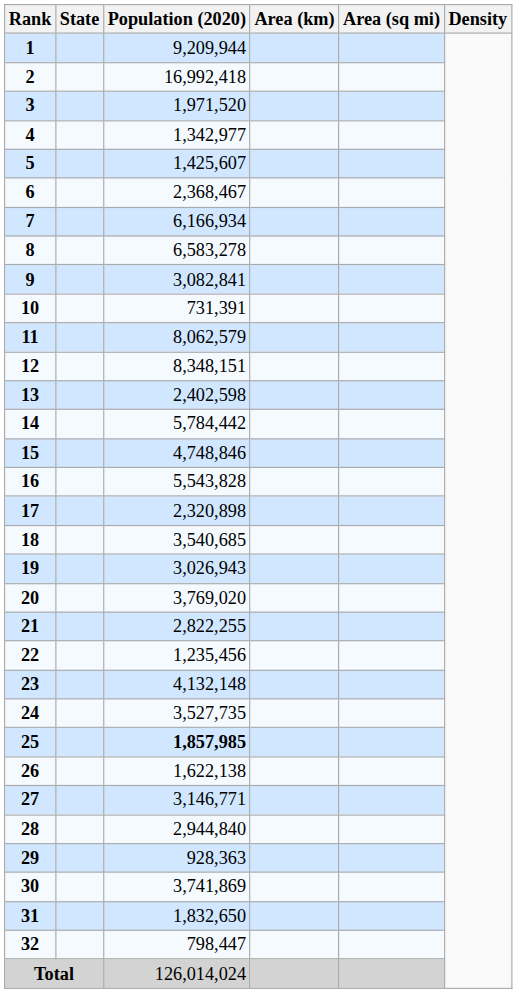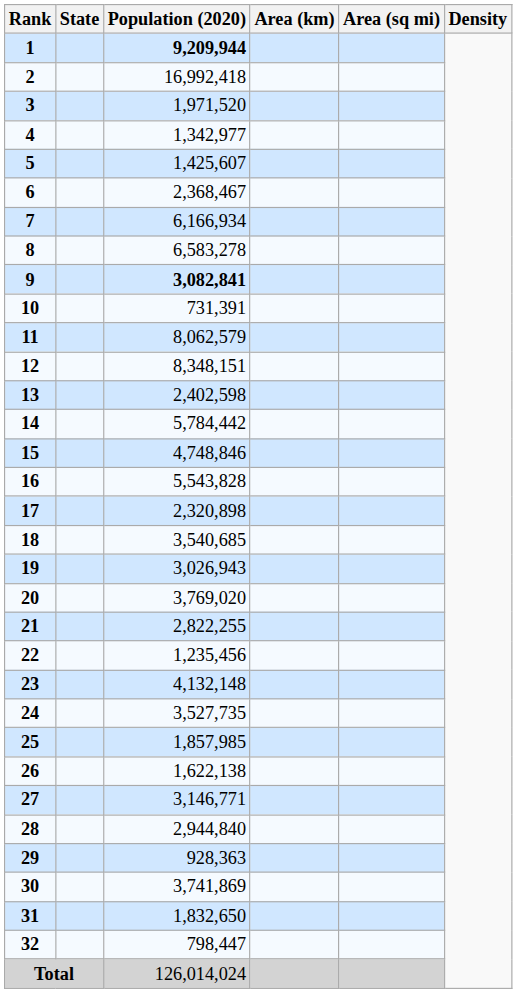(210, 47) normal -> (210, 47) bold
(210, 279) normal -> (210, 279) bold
(210, 742) bold -> (210, 742) normal
